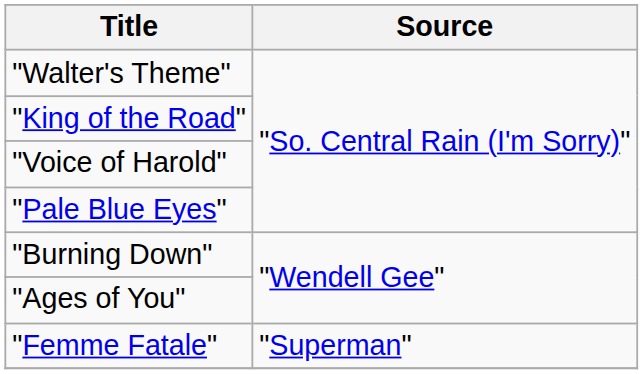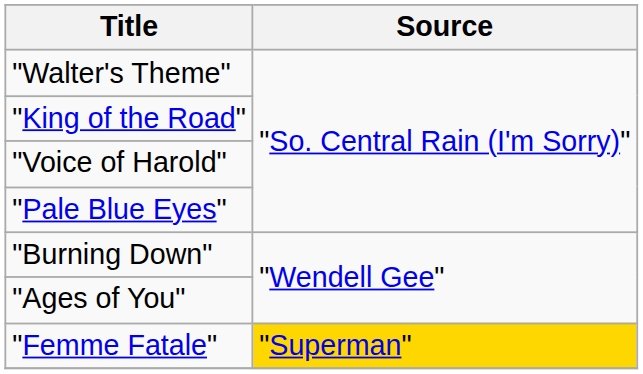(335, 345) no background -> (335, 345) gold background
